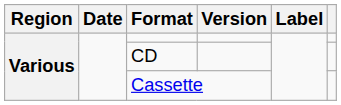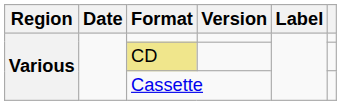(144, 56) no background -> (144, 56) khaki background
